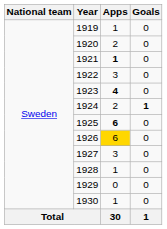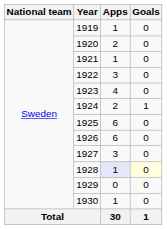(115, 59) bold -> (115, 59) normal
(115, 91) bold -> (115, 91) normal
(146, 106) bold -> (146, 106) normal
(115, 122) bold -> (115, 122) normal
(115, 138) gold background -> (115, 138) no background
(115, 169) no background -> (115, 169) lavender background
(146, 169) no background -> (146, 169) lightyellow background
